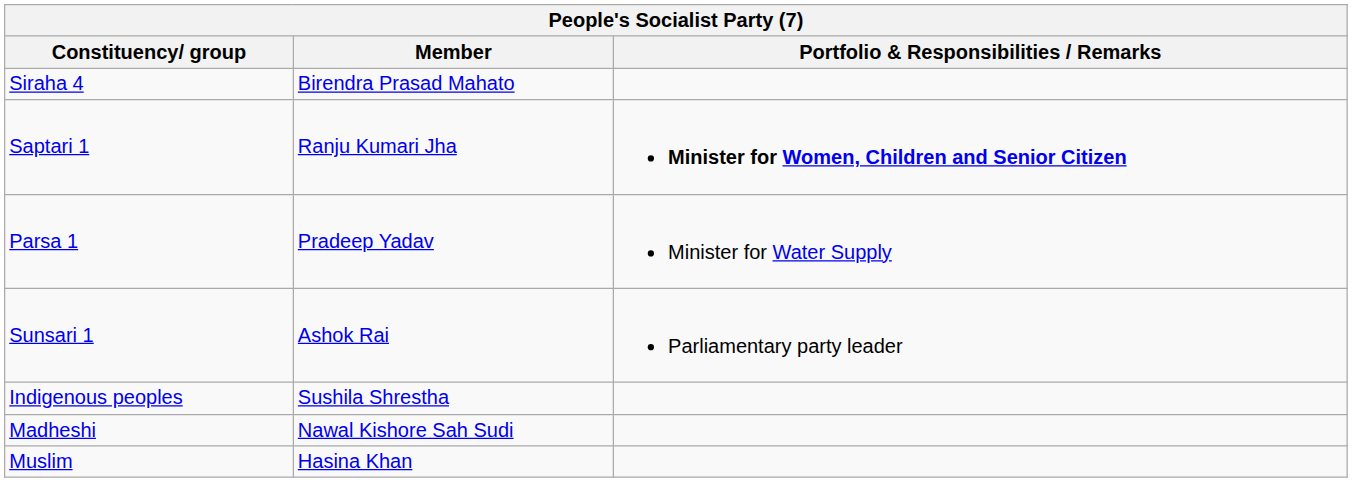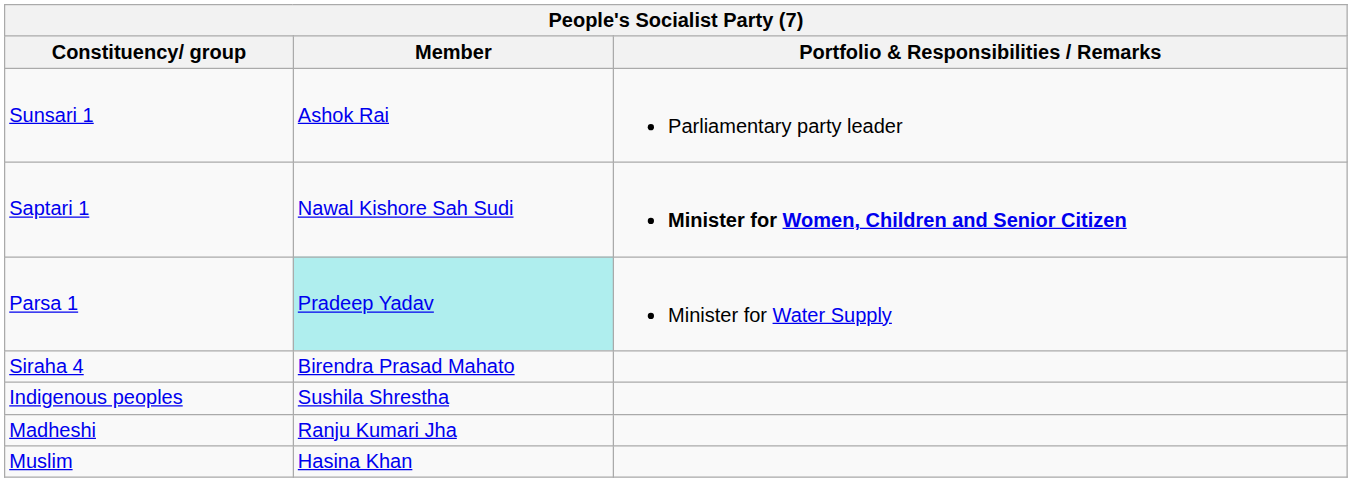rows swapped: (51, 335) <-> (46, 83)
(377, 146) Ranju Kumari Jha -> (406, 209) Nawal Kishore Sah Sudi
(366, 240) no background -> (366, 303) paleturquoise background
(406, 429) Nawal Kishore Sah Sudi -> (377, 429) Ranju Kumari Jha
